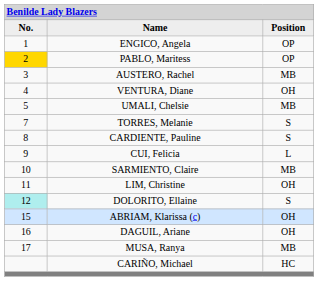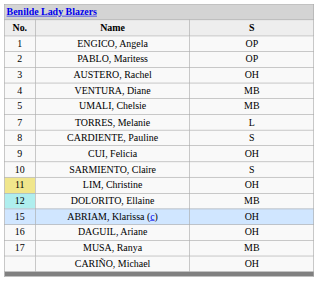(288, 28) Position -> (252, 28) S
(26, 59) gold background -> (20, 59) no background
(288, 75) MB -> (252, 75) OH
(288, 91) OH -> (252, 91) MB
(288, 122) S -> (252, 122) L
(288, 153) L -> (252, 153) OH
(288, 169) MB -> (252, 169) S
(26, 185) no background -> (20, 185) khaki background
(288, 201) S -> (252, 201) MB
(288, 264) HC -> (252, 264) OH
